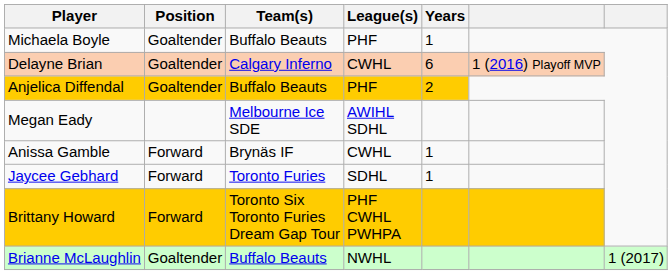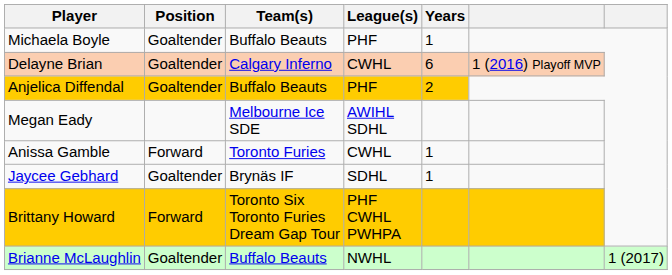(261, 152) Brynäs IF -> (277, 152) Toronto Furies
(175, 176) Forward -> (185, 176) Goaltender
(277, 176) Toronto Furies -> (261, 176) Brynäs IF
